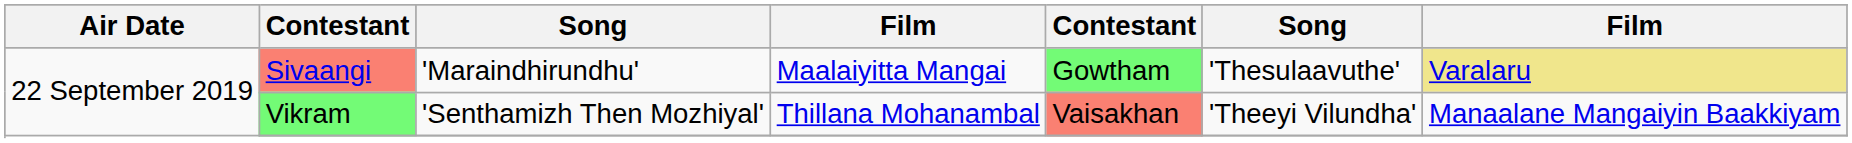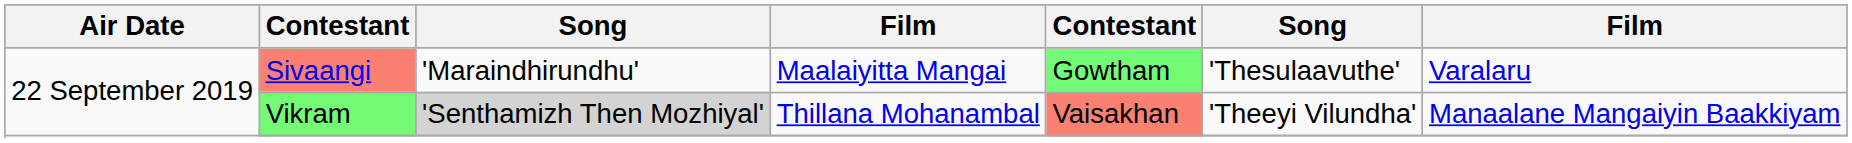(1480, 69) khaki background -> (1480, 69) no background
(593, 113) no background -> (593, 113) lightgrey background
